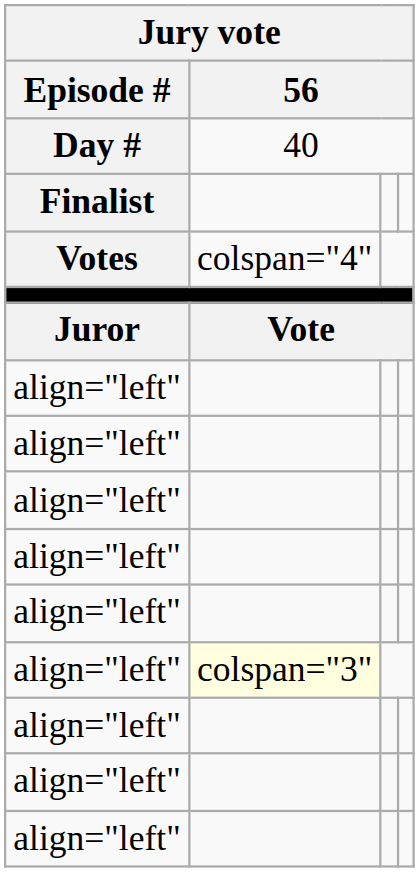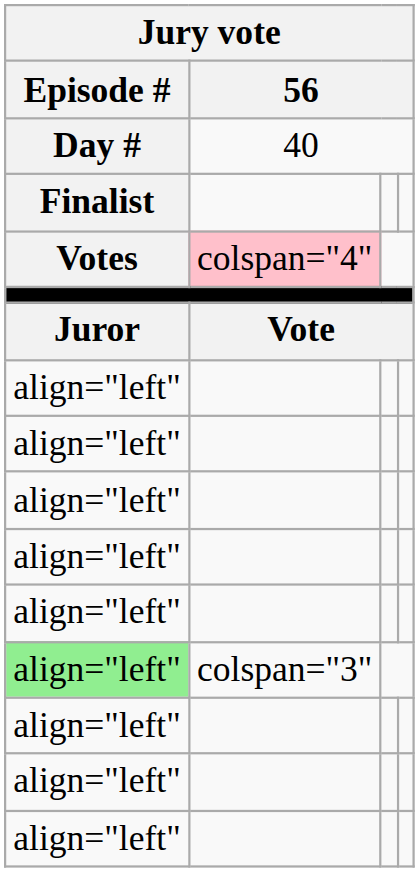(285, 257) no background -> (285, 257) pink background
(97, 668) no background -> (97, 668) lightgreen background
(285, 668) lightyellow background -> (285, 668) no background
